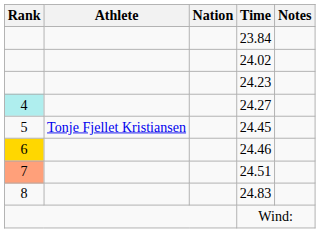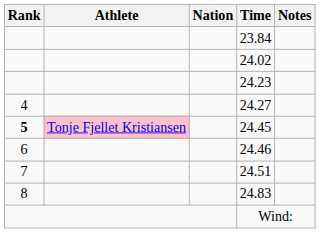(24, 104) paleturquoise background -> (24, 104) no background
(24, 127) normal -> (24, 127) bold
(117, 127) no background -> (117, 127) pink background
(24, 149) gold background -> (24, 149) no background
(24, 171) lightsalmon background -> (24, 171) no background
